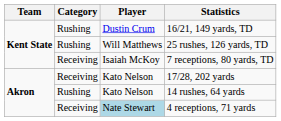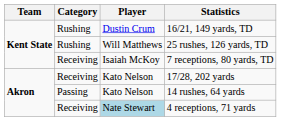(74, 92) Rushing -> (72, 92) Passing
